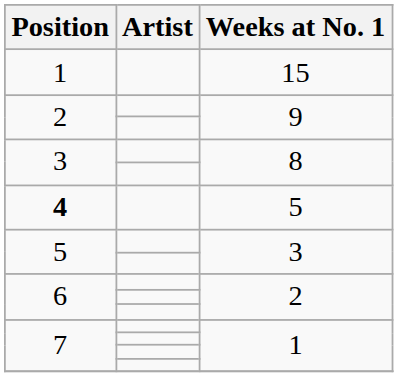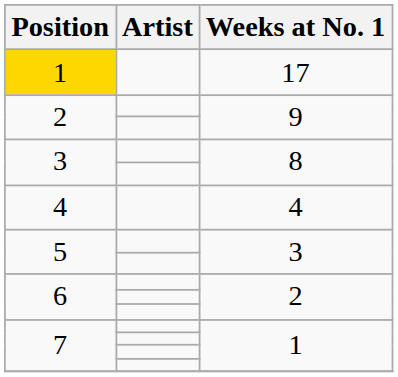(60, 71) no background -> (60, 71) gold background
(296, 71) 15 -> (296, 71) 17
(60, 206) bold -> (60, 206) normal
(296, 206) 5 -> (296, 206) 4
